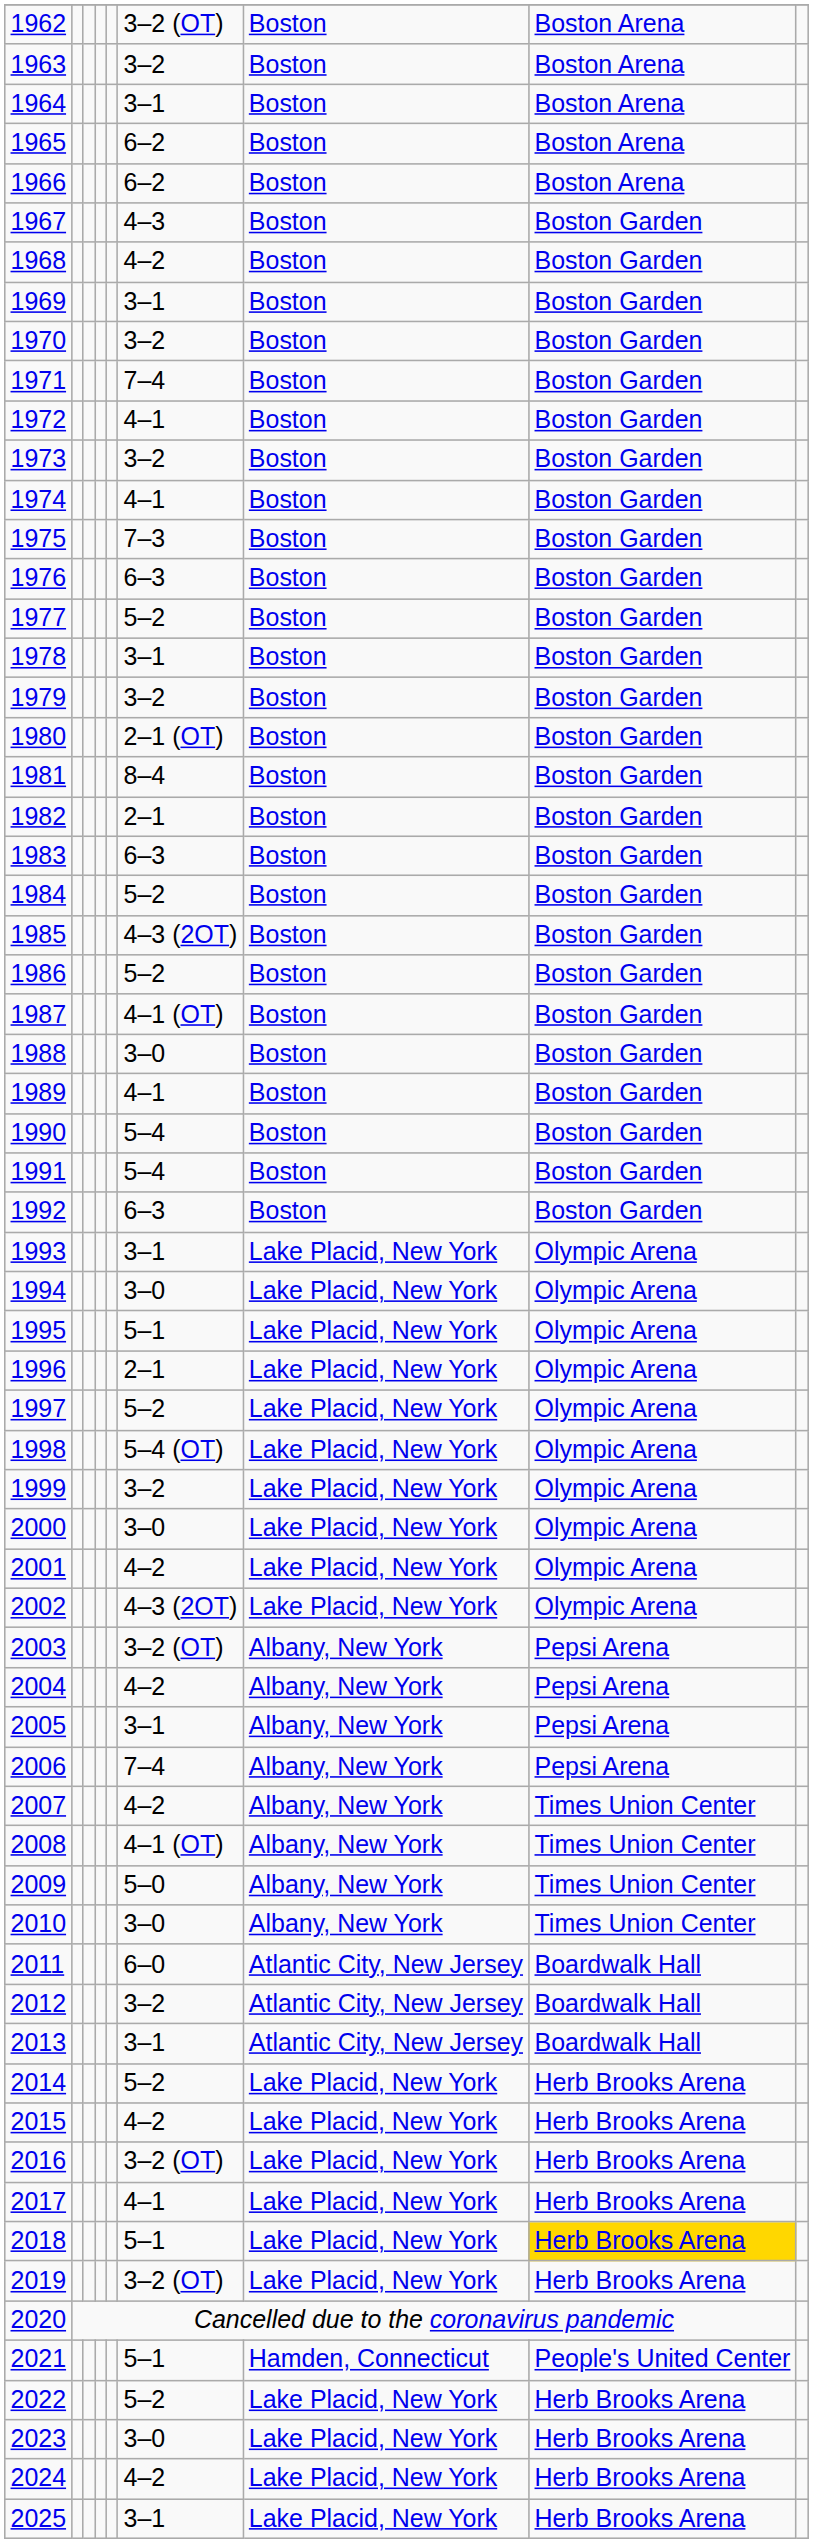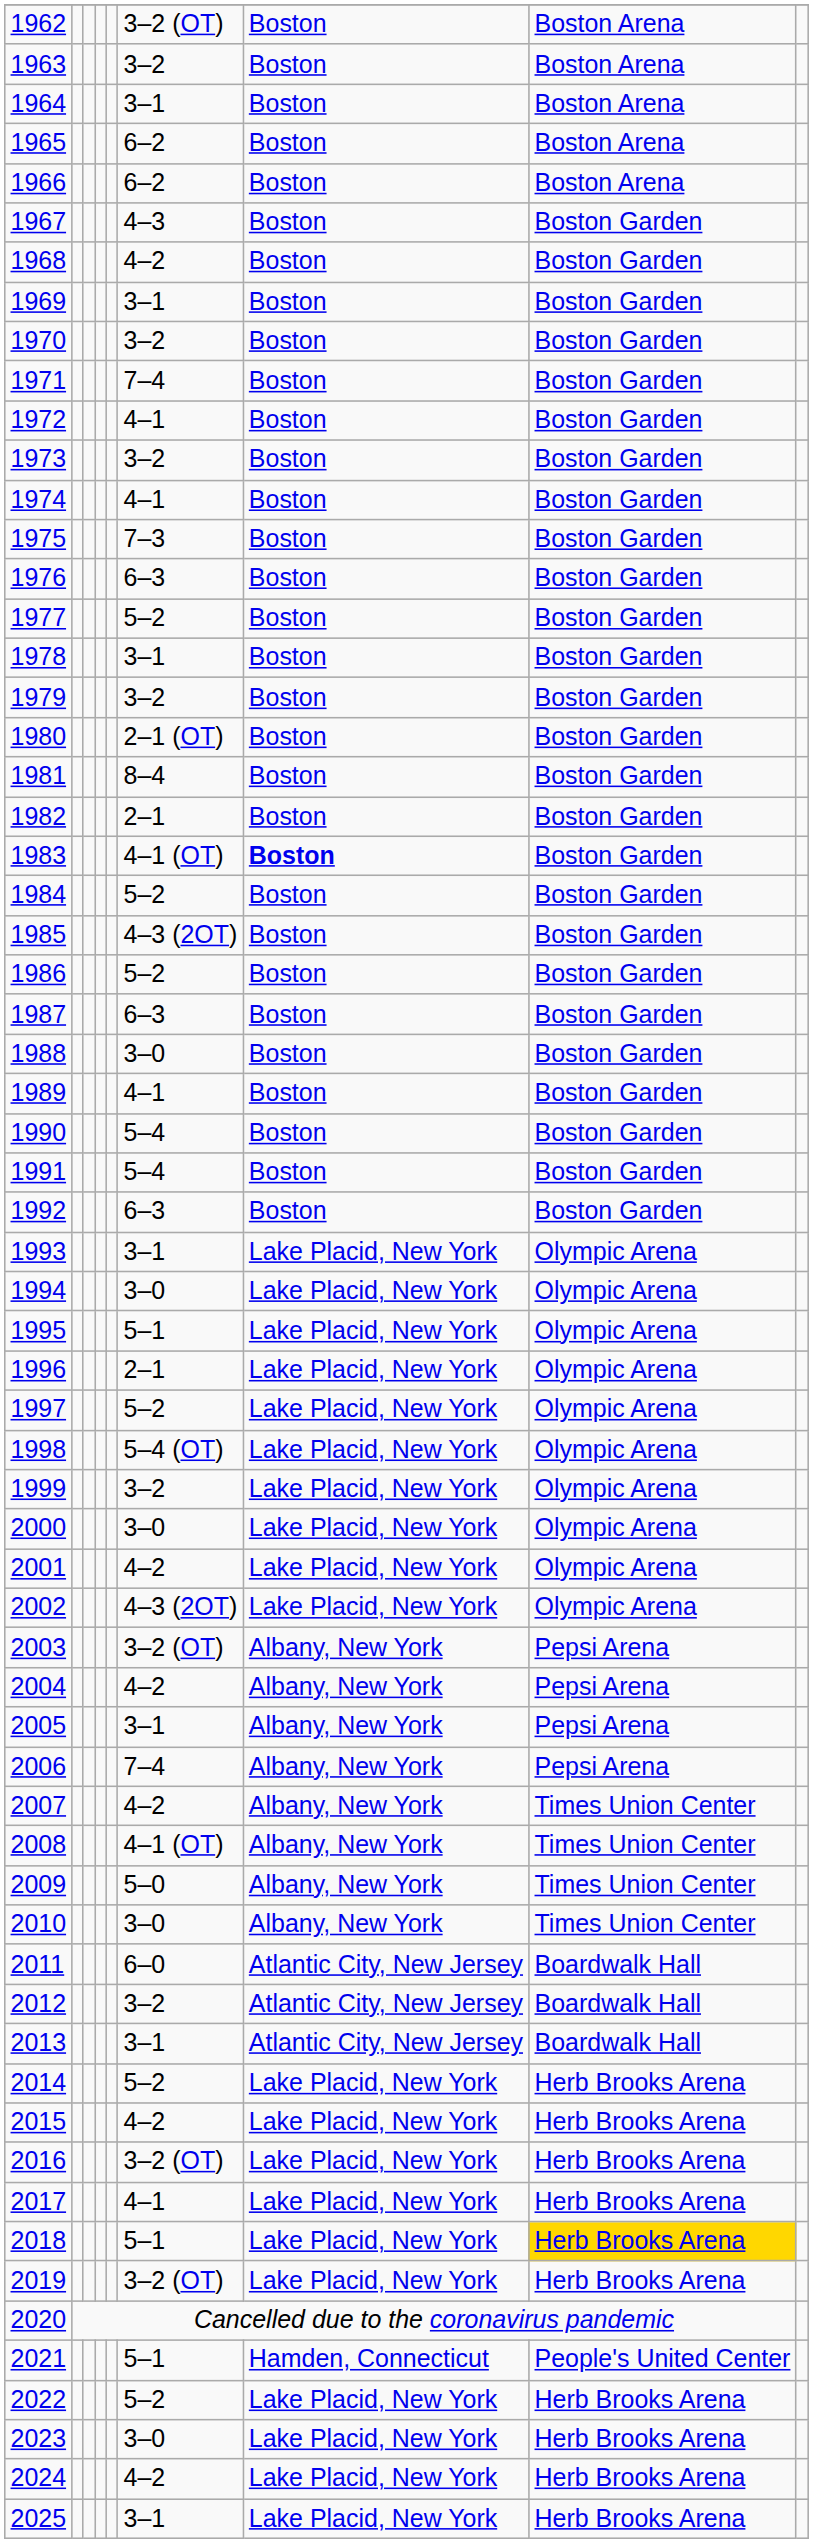(144, 855) 6–3 -> (174, 855) 4–1 (OT)
(288, 855) normal -> (292, 855) bold
(174, 1013) 4–1 (OT) -> (144, 1013) 6–3
